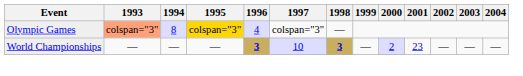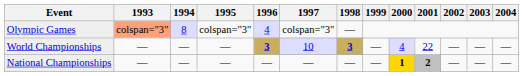(215, 29) gold background -> (225, 29) no background
(392, 46) 2 -> (402, 46) 4
(418, 46) 23 -> (428, 46) 22
+ row: (59, 63)
